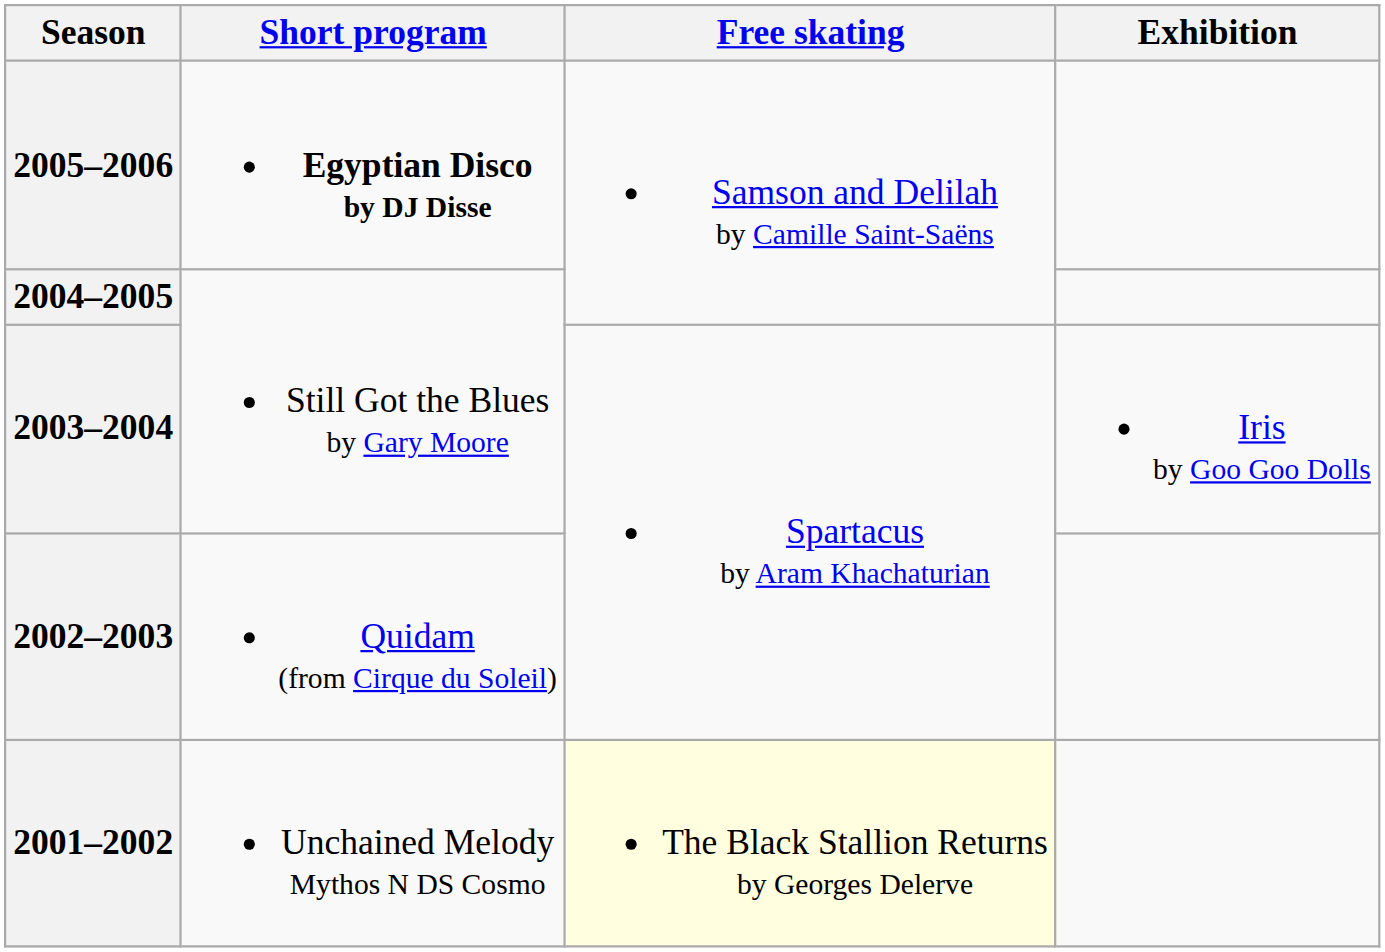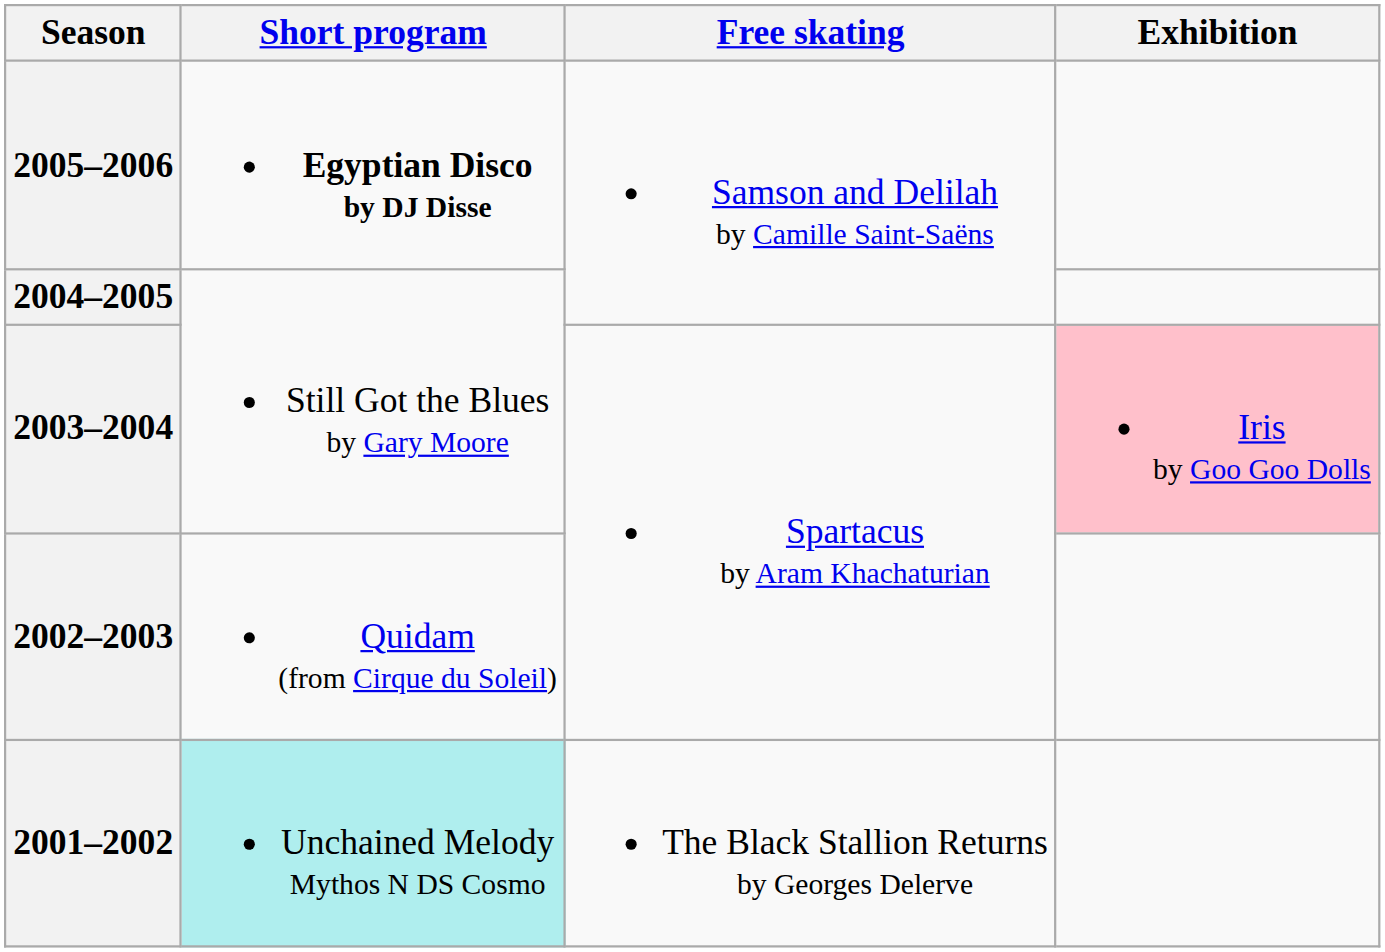(1218, 449) no background -> (1218, 449) pink background
(373, 863) no background -> (373, 863) paleturquoise background
(811, 863) lightyellow background -> (811, 863) no background
